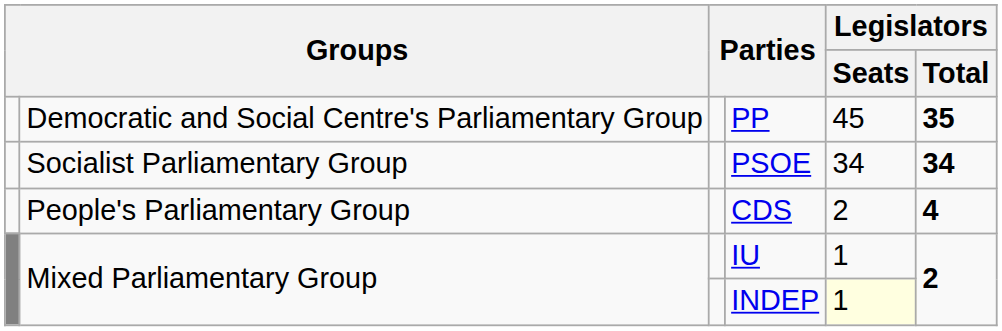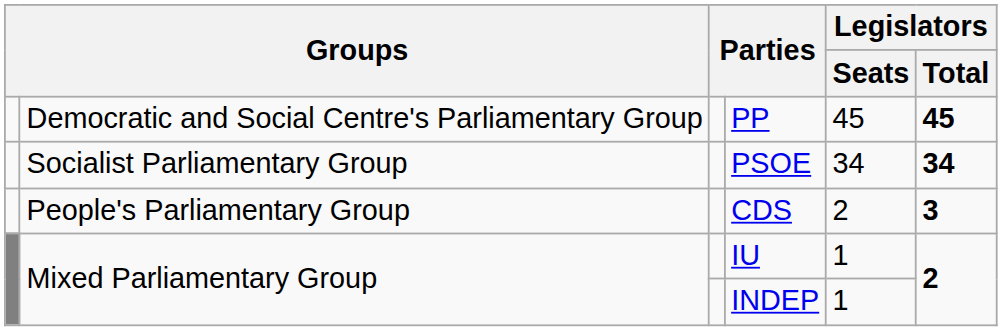(939, 118) 35 -> (939, 118) 45
(931, 210) 4 -> (931, 210) 3
(840, 301) lightyellow background -> (840, 301) no background
